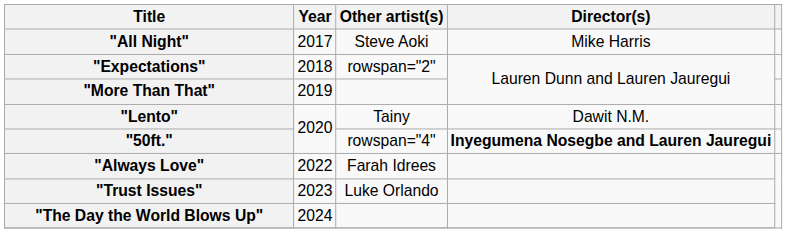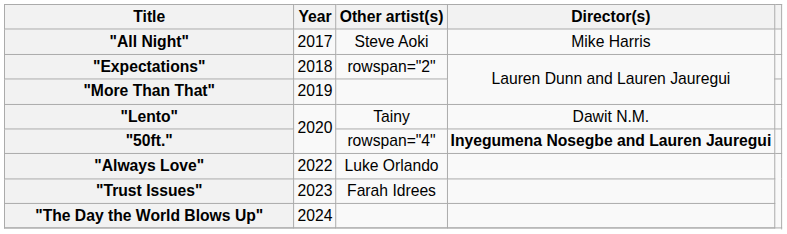(392, 166) Farah Idrees -> (392, 166) Luke Orlando
(392, 191) Luke Orlando -> (392, 191) Farah Idrees
